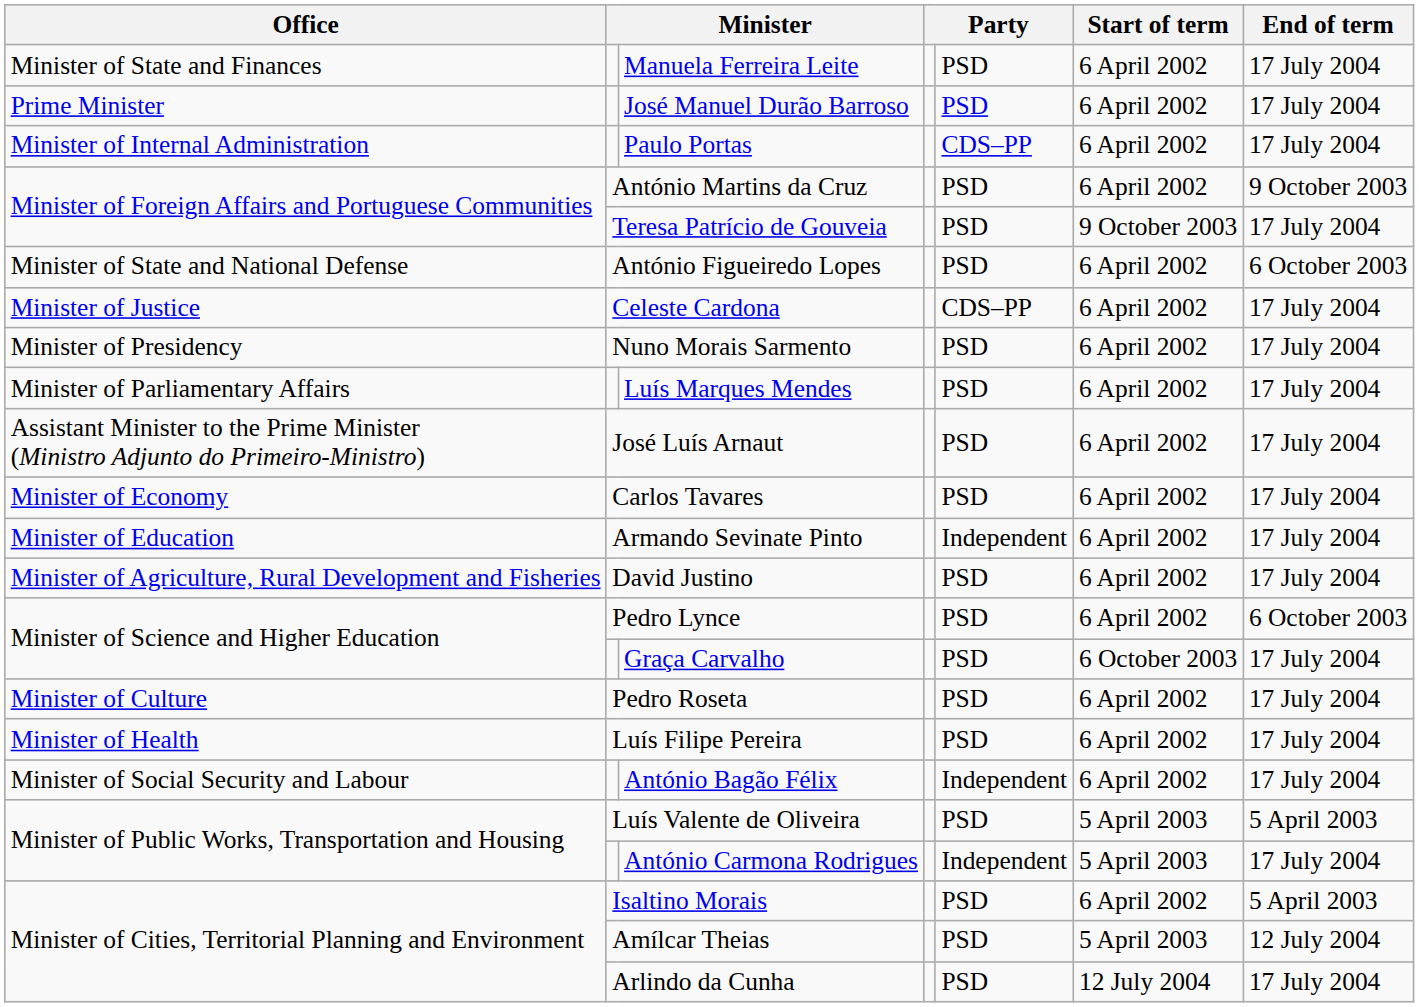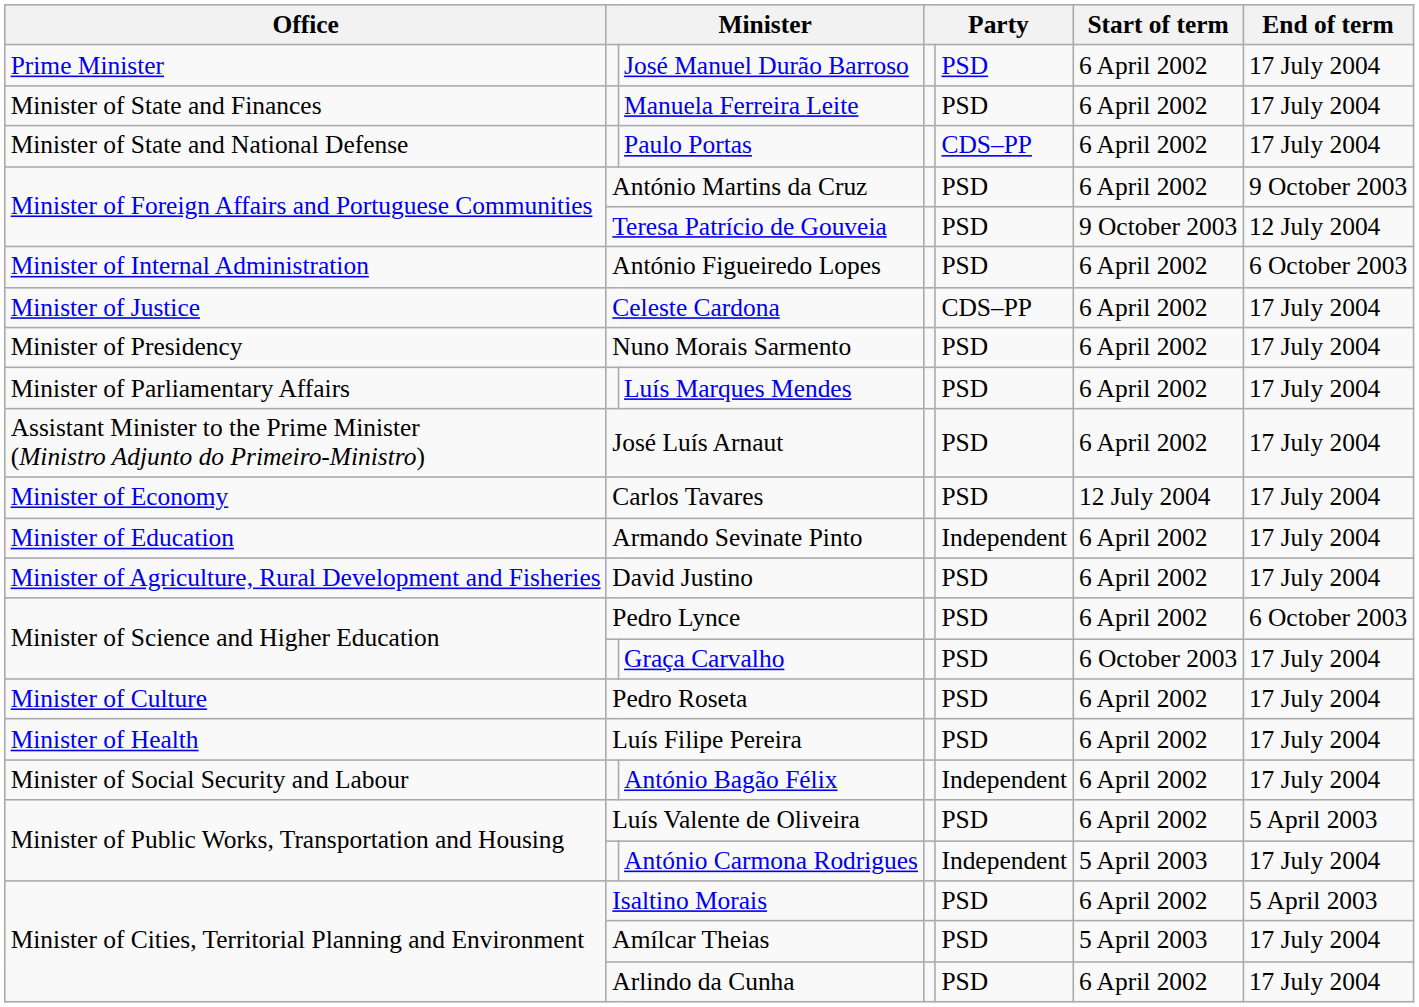rows swapped: (766, 105) <-> (741, 65)
(190, 145) Minister of Internal Administration -> (210, 145) Minister of State and National Defense
(1315, 226) 17 July 2004 -> (1315, 226) 12 July 2004
(210, 266) Minister of State and National Defense -> (190, 266) Minister of Internal Administration
(1143, 497) 6 April 2002 -> (1145, 497) 12 July 2004
(1143, 819) 5 April 2003 -> (1143, 819) 6 April 2002
(1315, 940) 12 July 2004 -> (1315, 940) 17 July 2004
(1145, 981) 12 July 2004 -> (1143, 981) 6 April 2002
